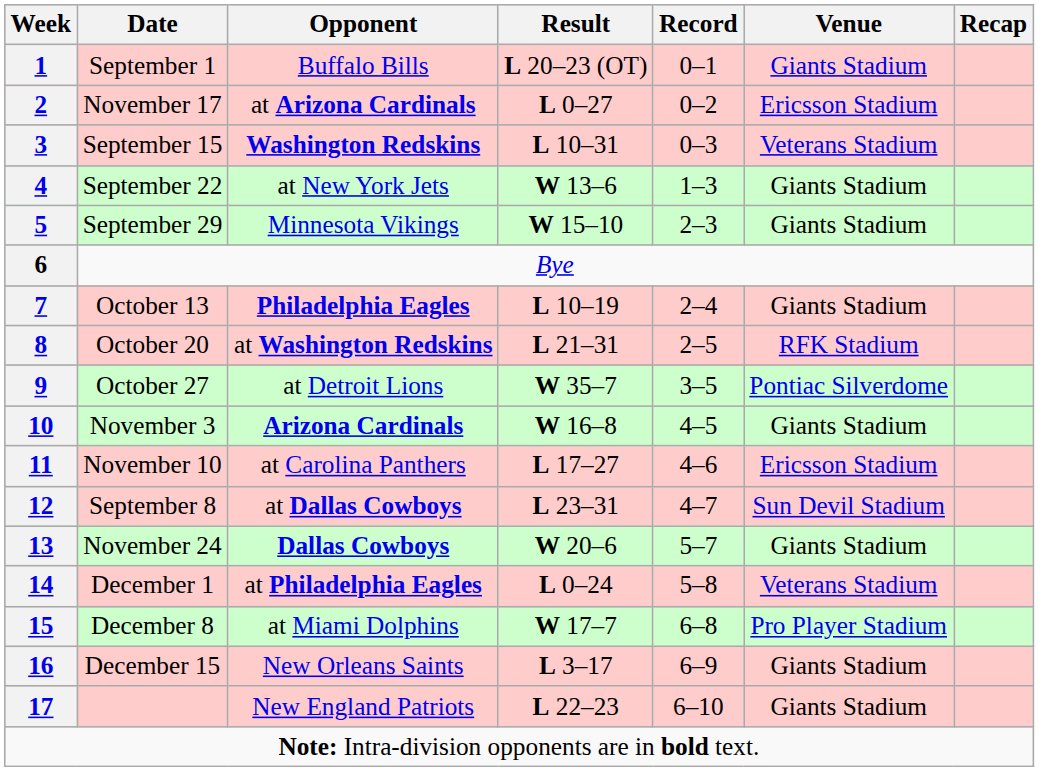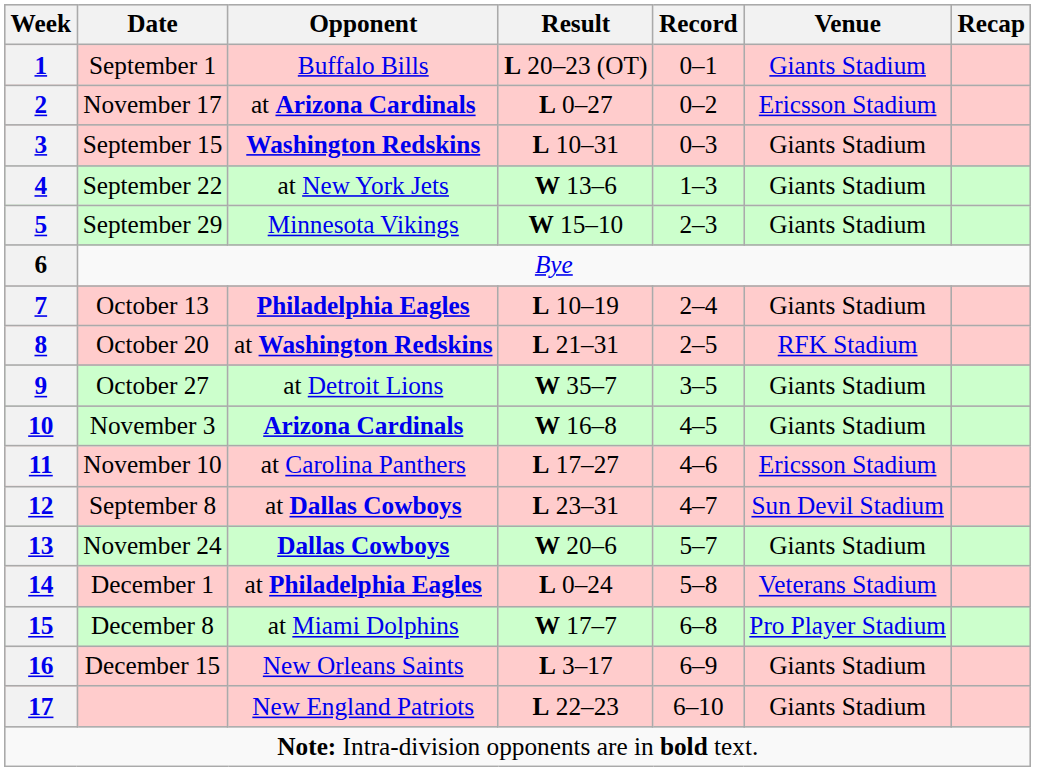(849, 144) Veterans Stadium -> (848, 144) Giants Stadium
(849, 385) Pontiac Silverdome -> (848, 385) Giants Stadium
